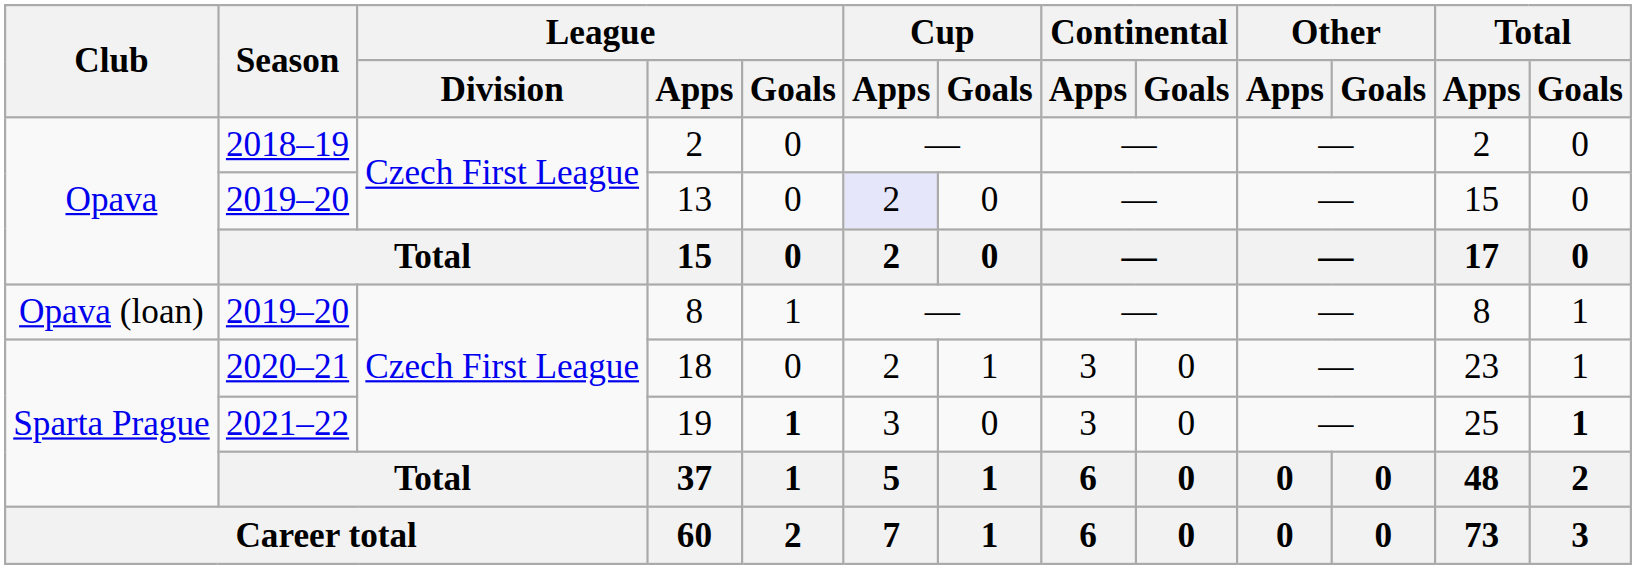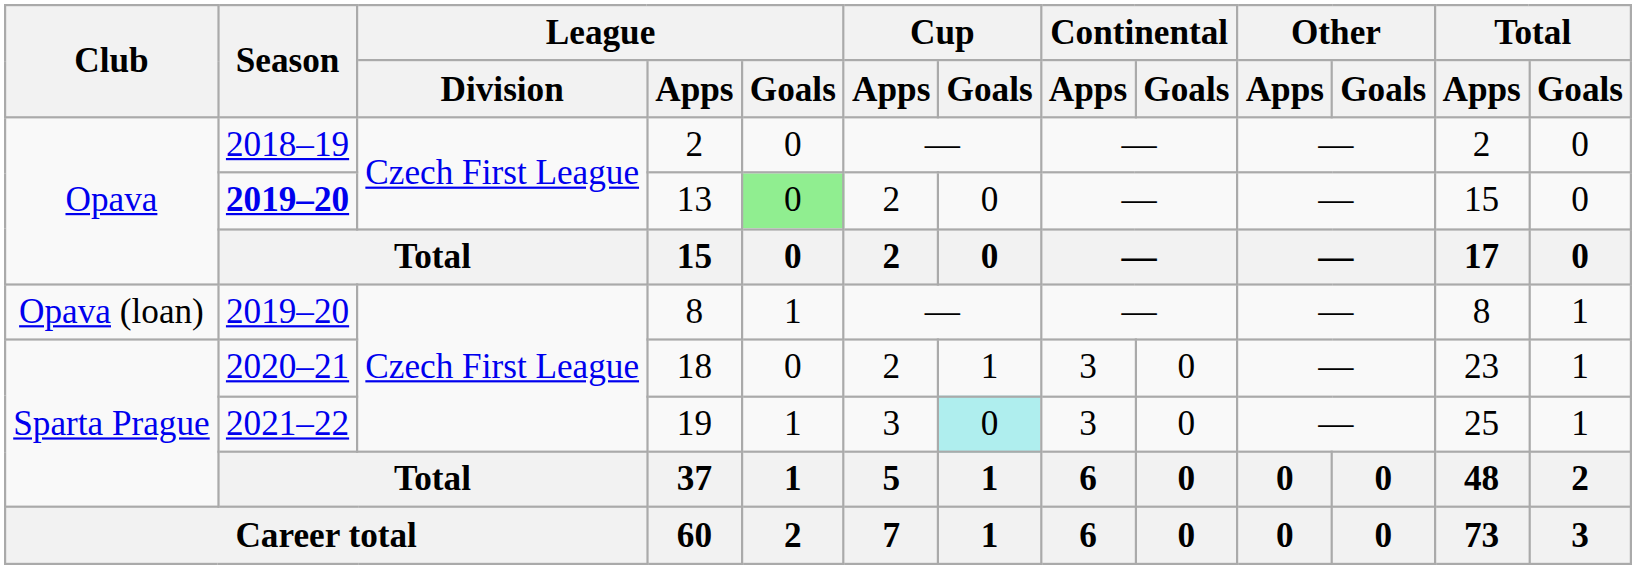(288, 199) normal -> (288, 199) bold
(793, 199) no background -> (793, 199) lightgreen background
(891, 199) lavender background -> (891, 199) no background
(793, 423) bold -> (793, 423) normal
(990, 423) no background -> (990, 423) paleturquoise background
(1580, 423) bold -> (1580, 423) normal
